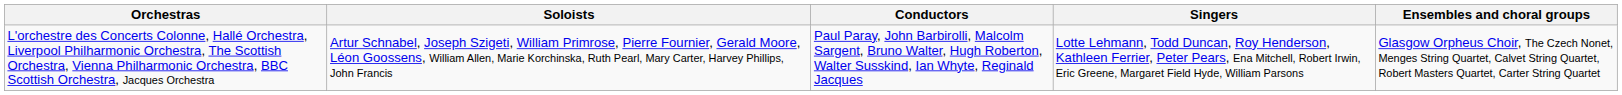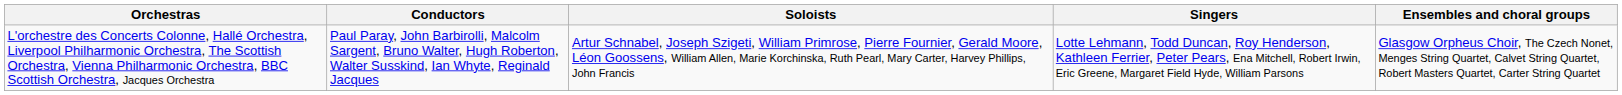columns swapped: (932, 14) <-> (569, 14)
